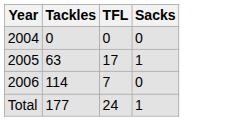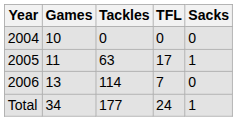+ column: (69, 15)
